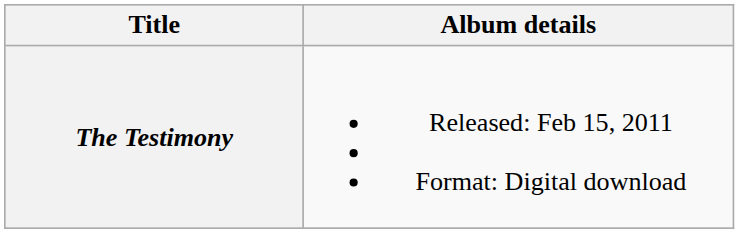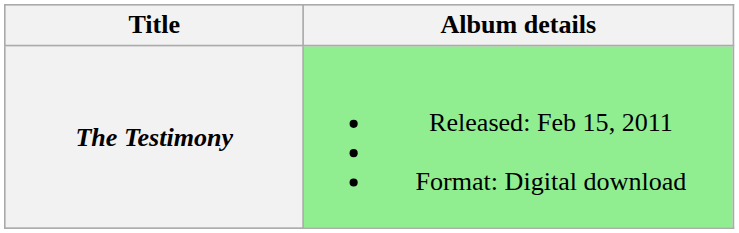(518, 152) no background -> (518, 152) lightgreen background
